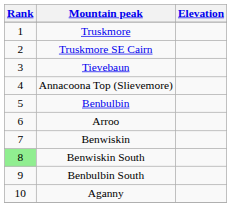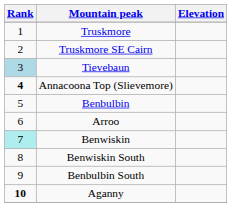(20, 67) no background -> (20, 67) lightblue background
(20, 85) normal -> (20, 85) bold
(20, 139) no background -> (20, 139) paleturquoise background
(20, 157) lightgreen background -> (20, 157) no background
(20, 193) normal -> (20, 193) bold
